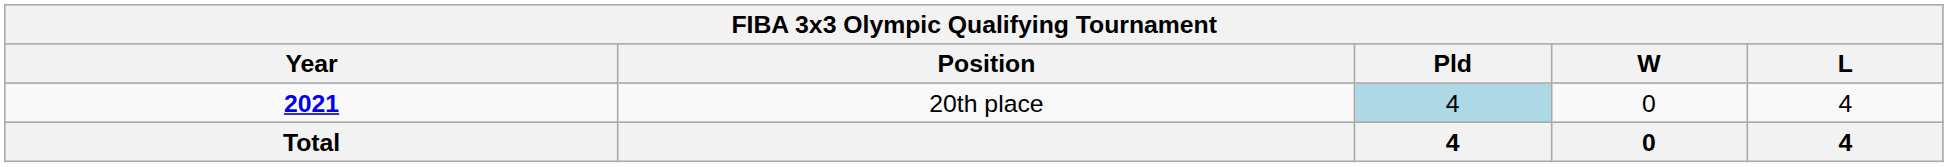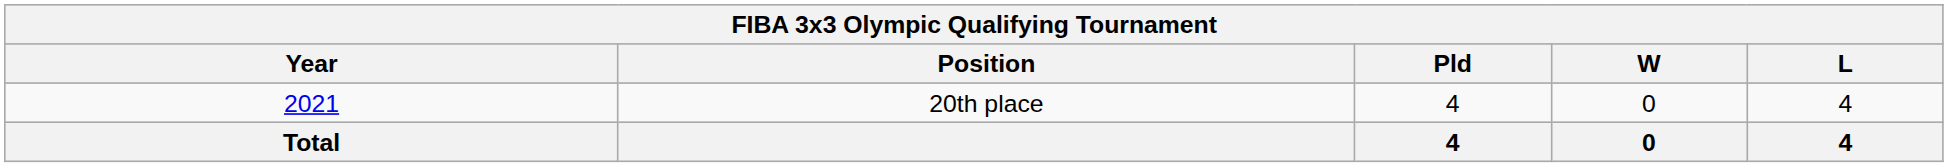(312, 103) bold -> (312, 103) normal
(1453, 103) lightblue background -> (1453, 103) no background
